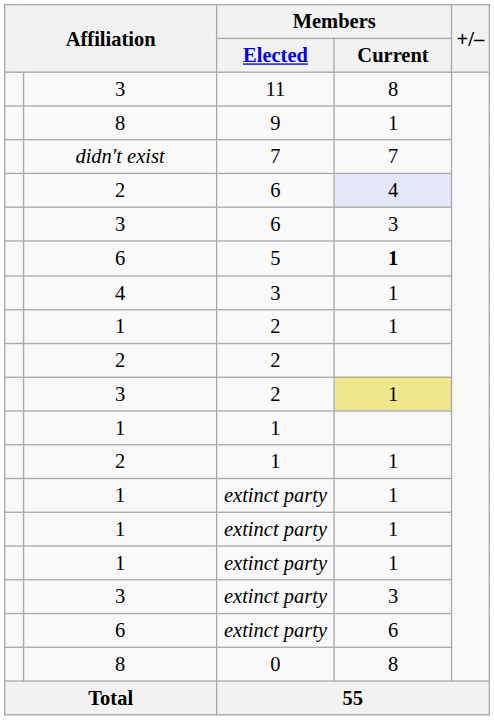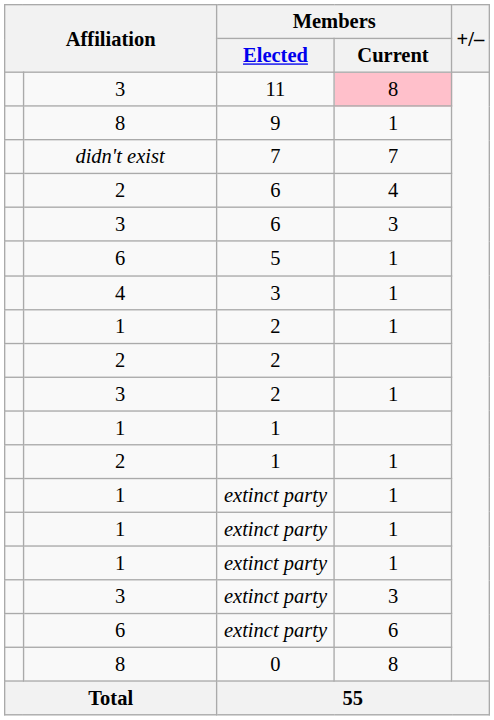(393, 89) no background -> (393, 89) pink background
(393, 190) lavender background -> (393, 190) no background
(393, 258) bold -> (393, 258) normal
(393, 393) khaki background -> (393, 393) no background
